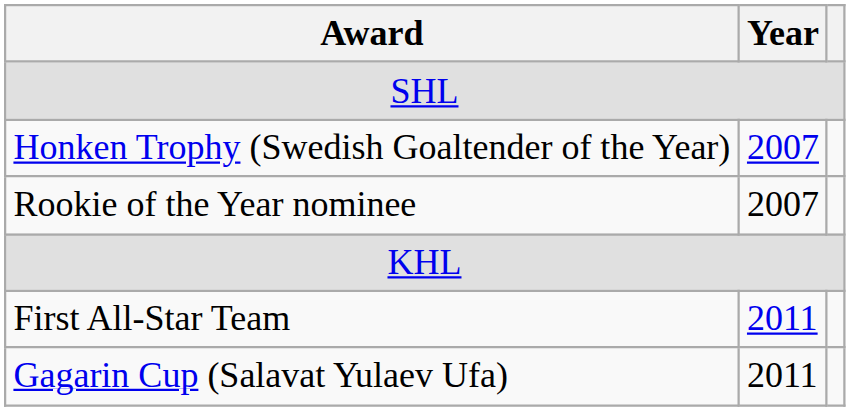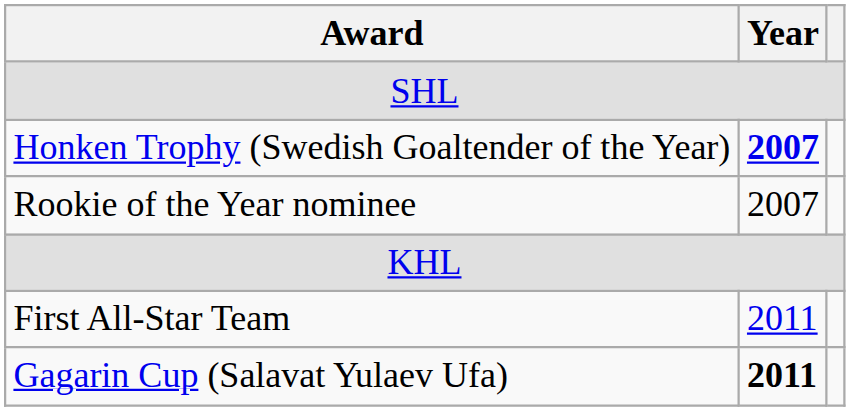(783, 147) normal -> (783, 147) bold
(782, 375) normal -> (782, 375) bold
